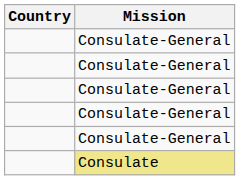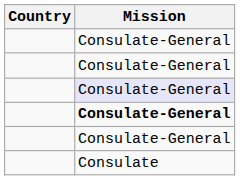(154, 90) no background -> (154, 90) lavender background
(154, 114) normal -> (154, 114) bold
(118, 163) khaki background -> (118, 163) no background
